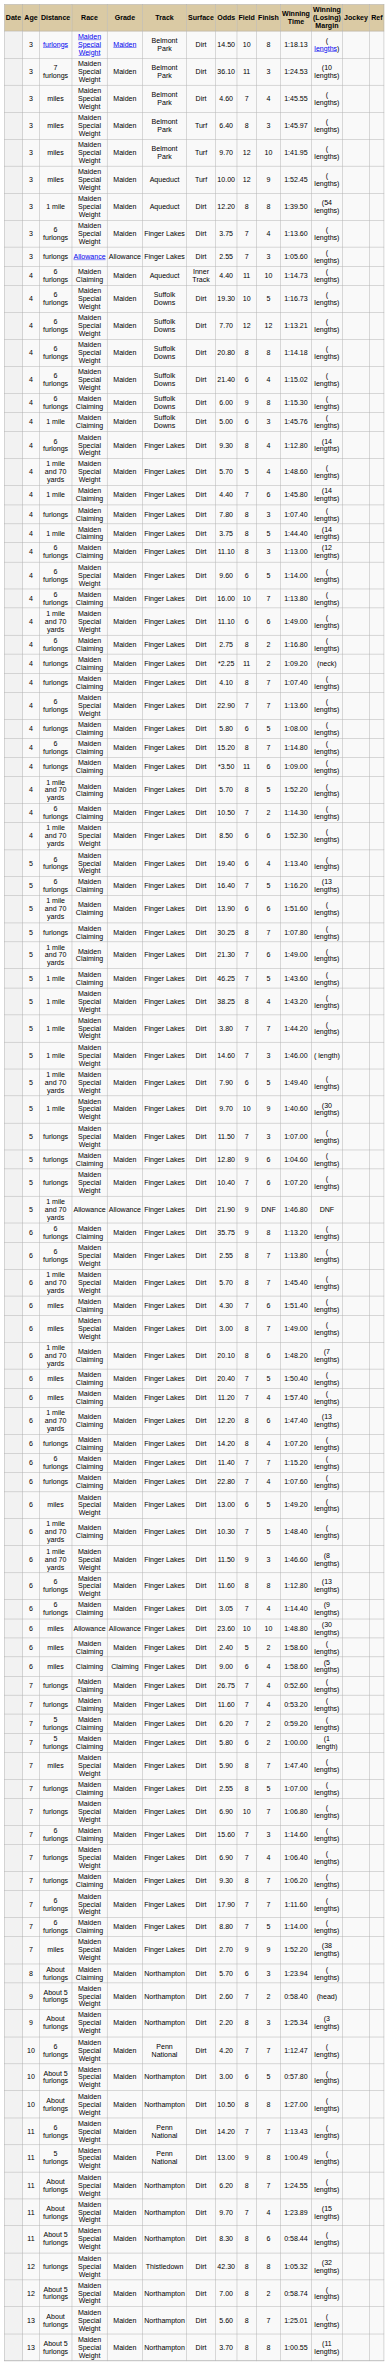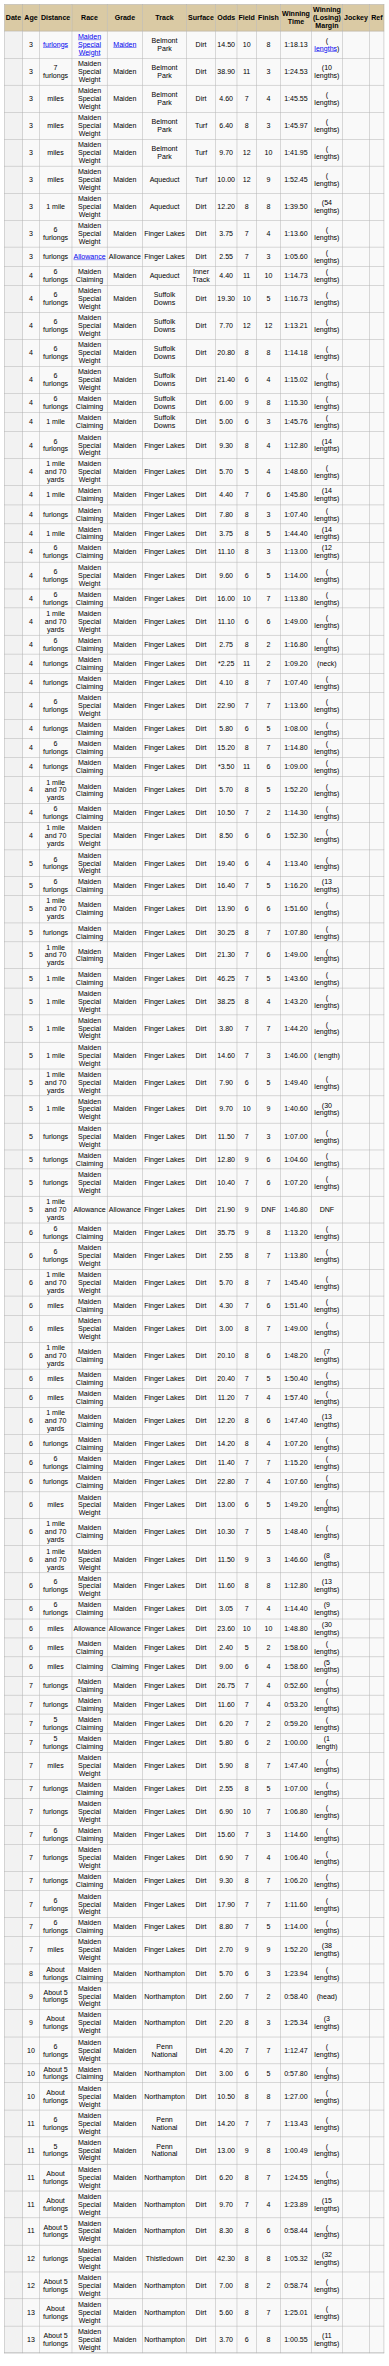(226, 72) 36.10 -> (226, 72) 38.90
(90, 2077) Maiden Special Weight -> (90, 2073) Maiden Claiming
(247, 2347) 8 -> (247, 2339) 6
